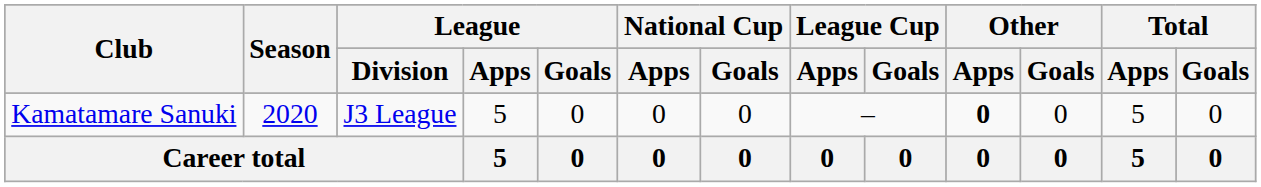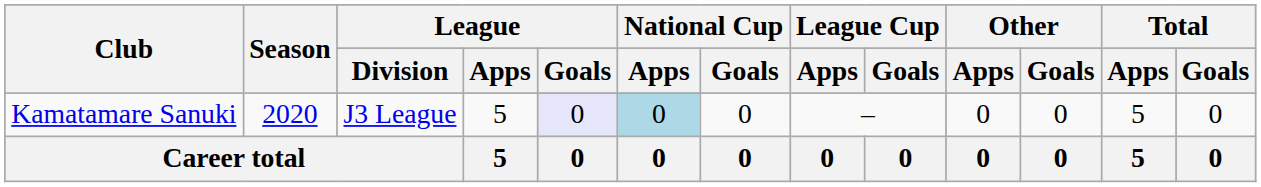(577, 114) no background -> (577, 114) lavender background
(659, 114) no background -> (659, 114) lightblue background
(983, 114) bold -> (983, 114) normal
